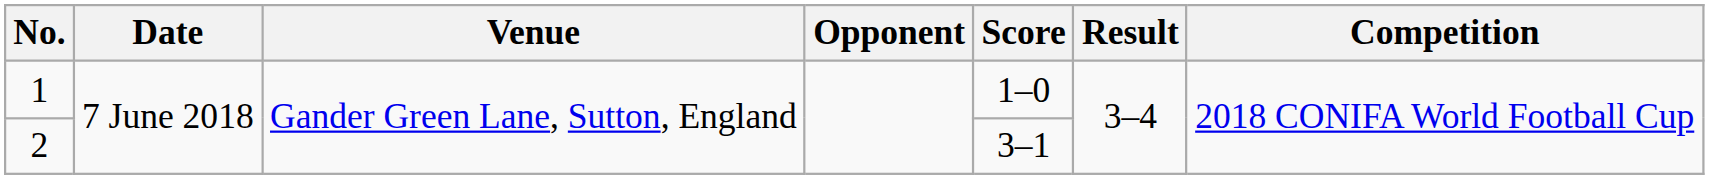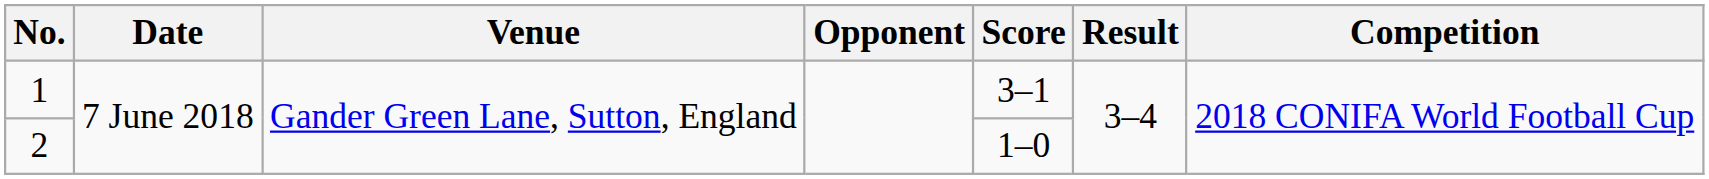(1024, 88) 1–0 -> (1024, 88) 3–1
(1024, 145) 3–1 -> (1024, 145) 1–0
